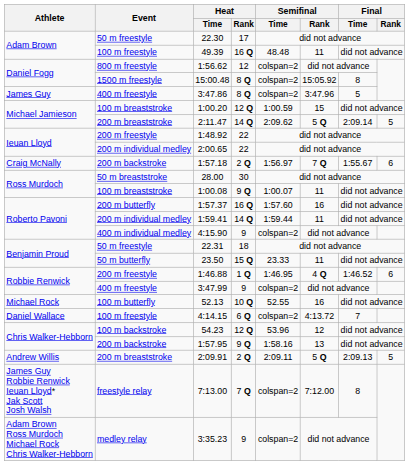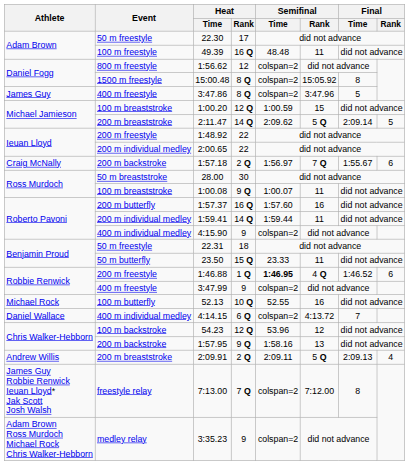(278, 275) normal -> (278, 275) bold
(127, 316) 100 m freestyle -> (144, 316) 400 m individual medley
(391, 358) 5 -> (391, 358) 4
